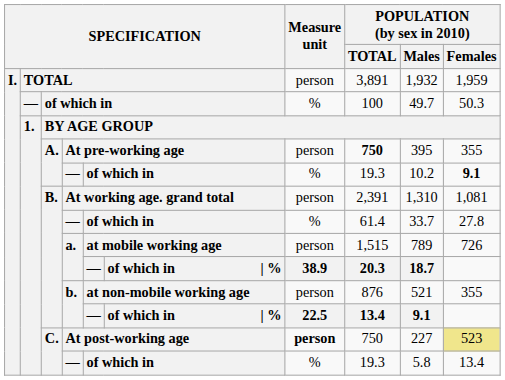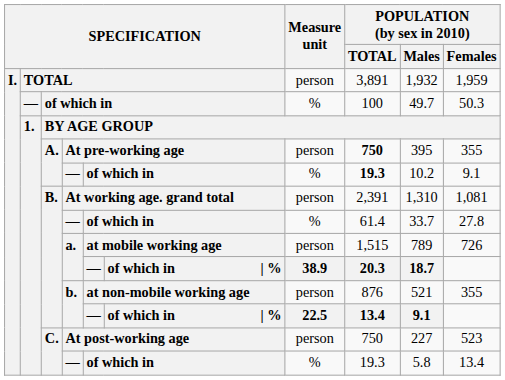(372, 174) normal -> (372, 174) bold
(472, 174) bold -> (472, 174) normal
(315, 338) bold -> (315, 338) normal
(472, 338) khaki background -> (472, 338) no background
